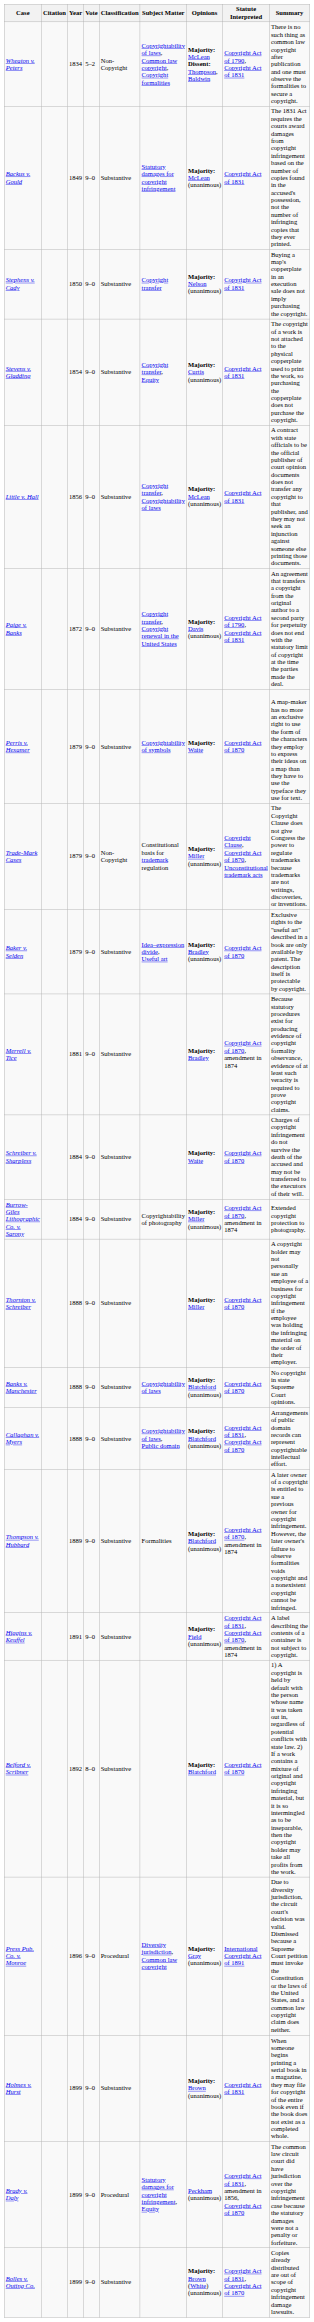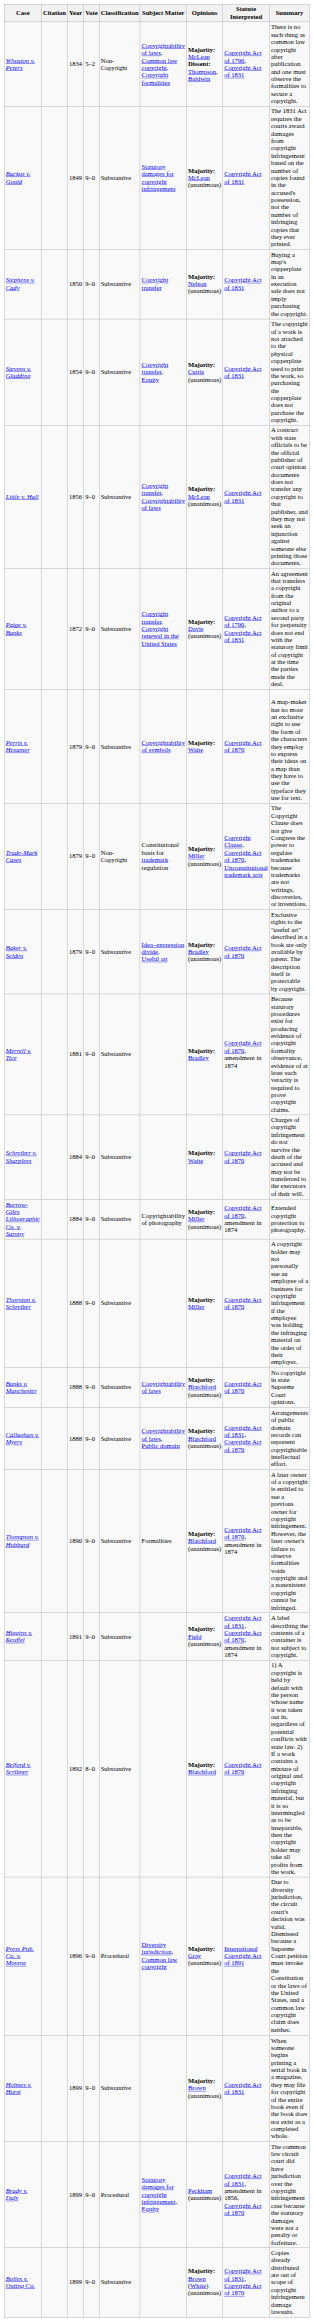(76, 1541) 1889 -> (76, 1541) 1890
